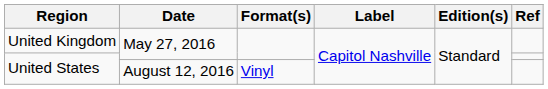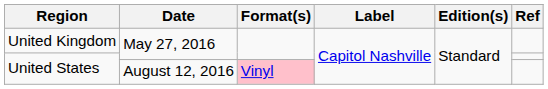(257, 71) no background -> (257, 71) pink background
